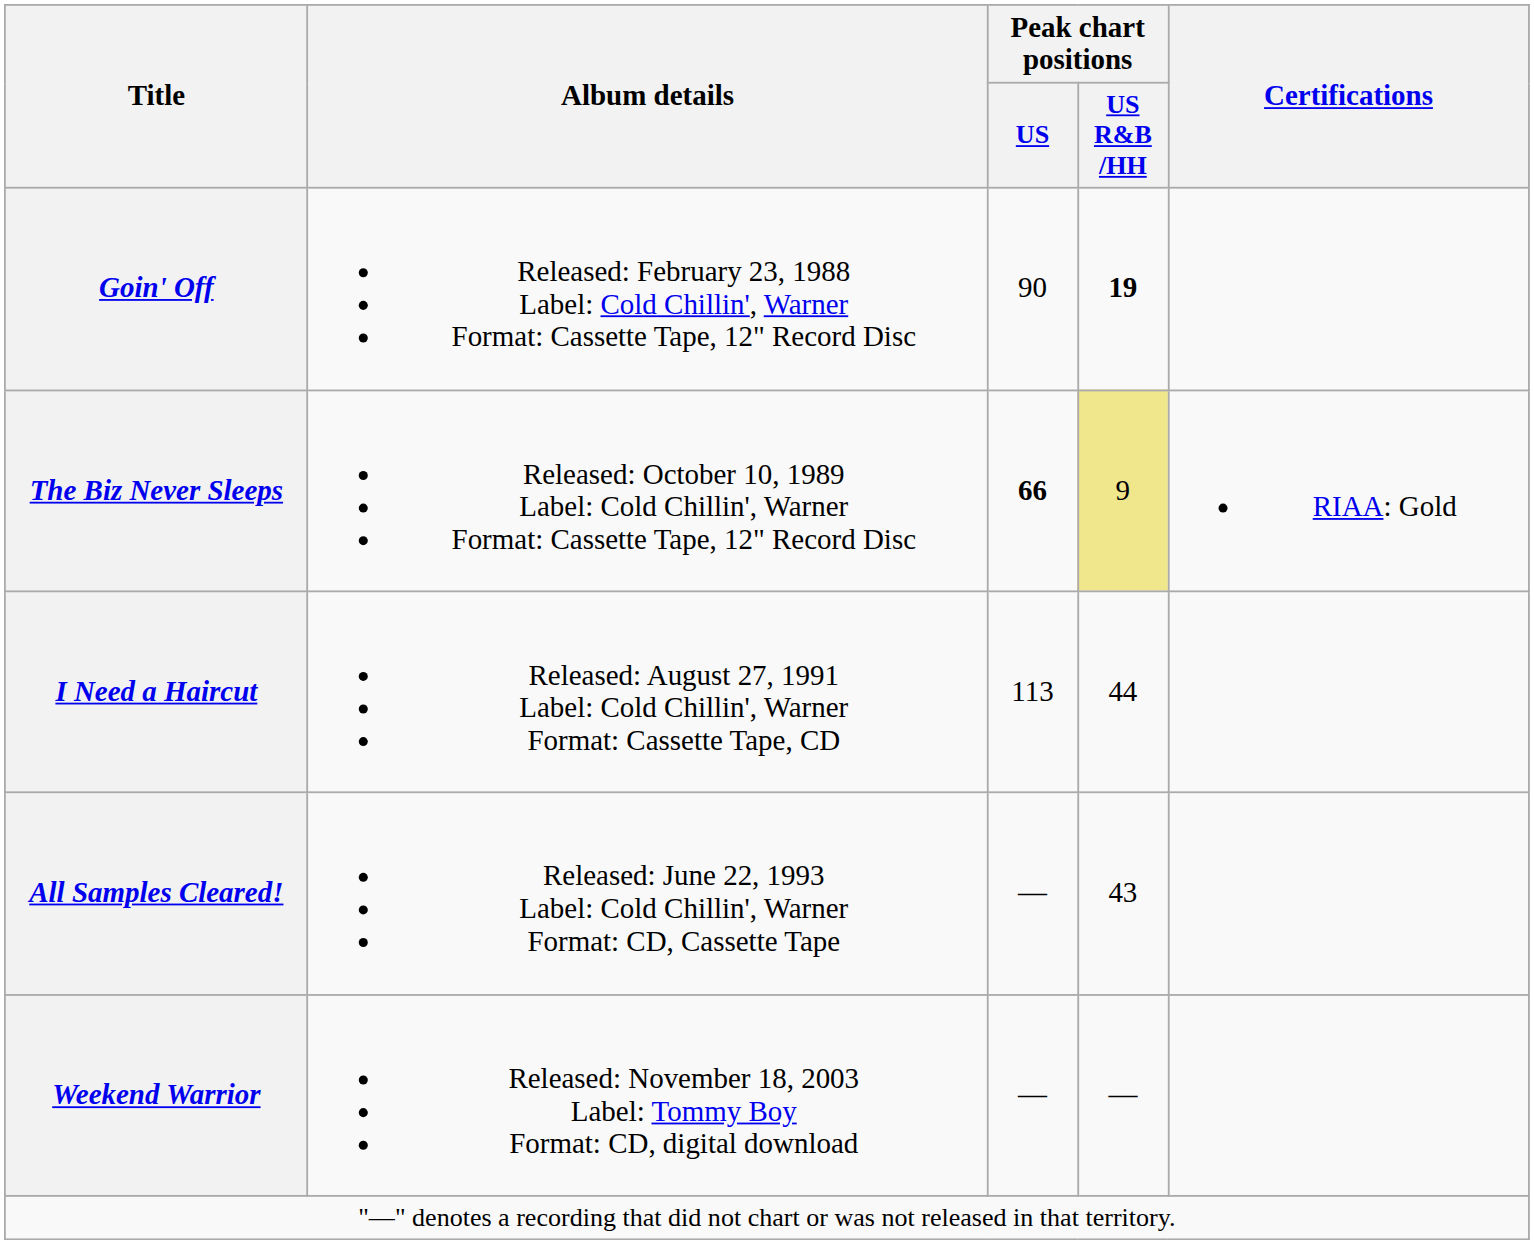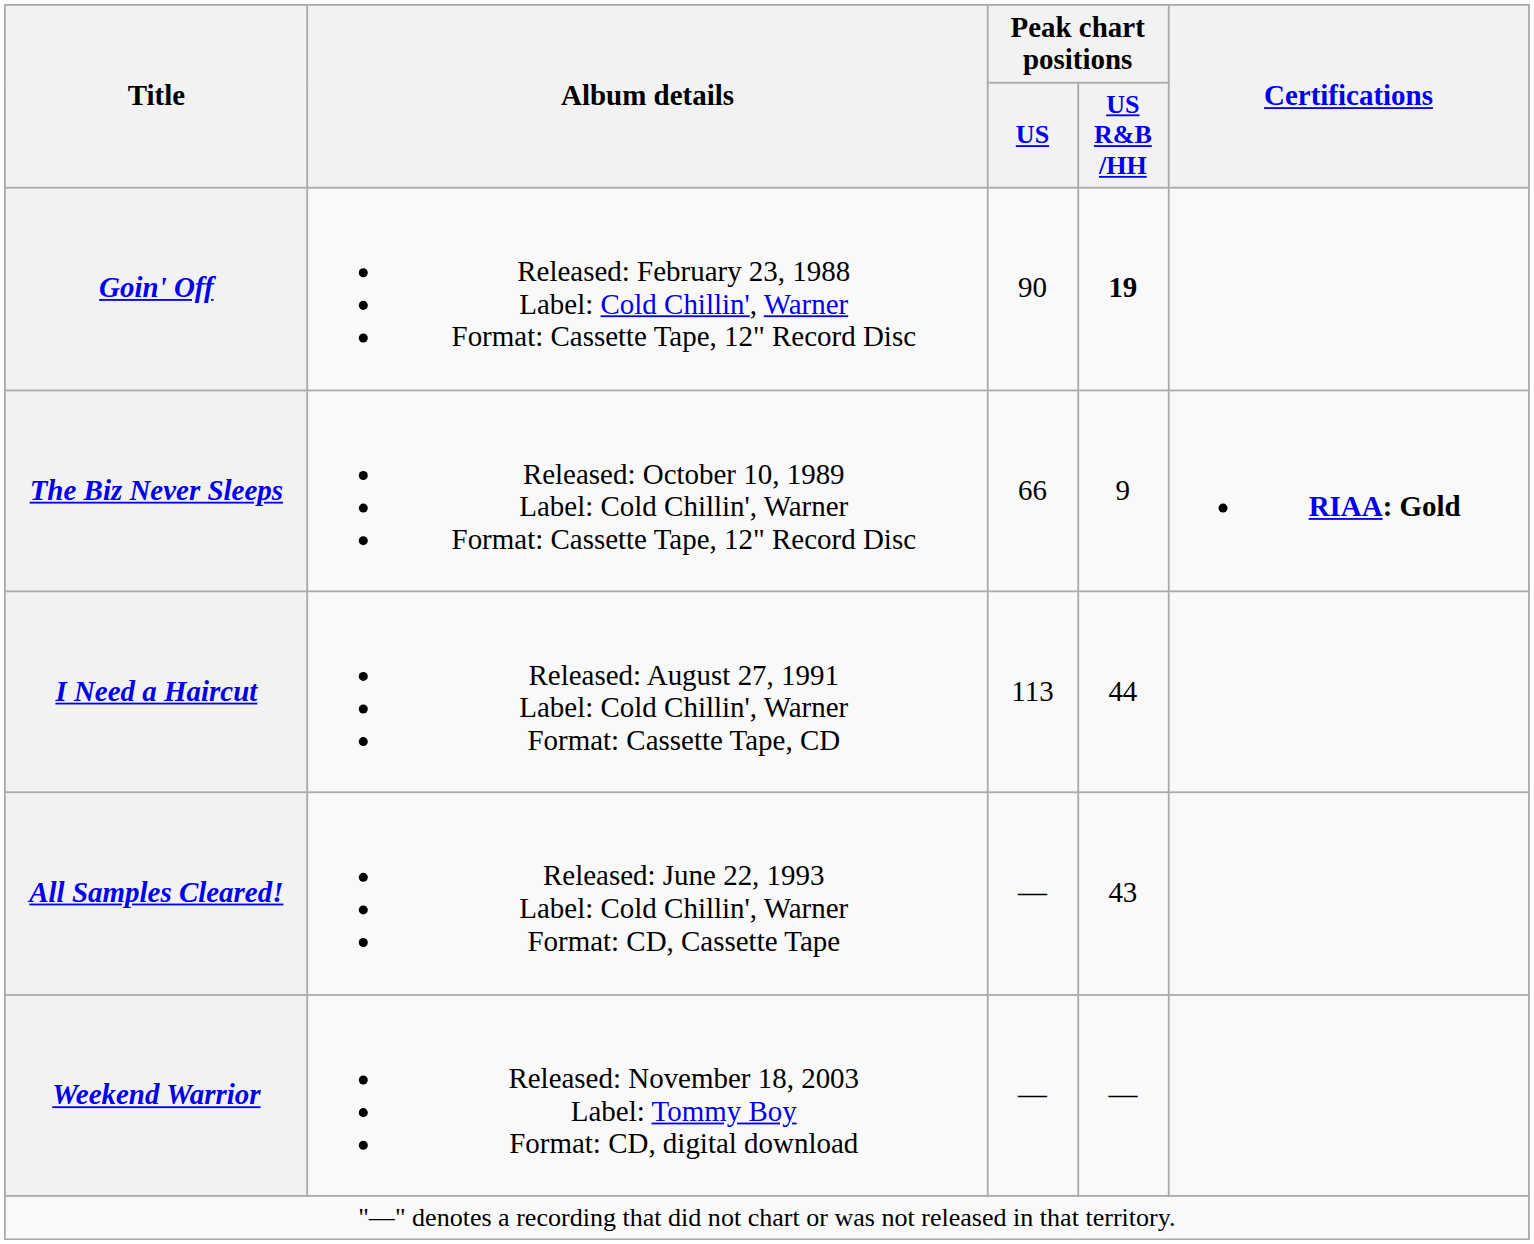(1032, 489) bold -> (1032, 489) normal
(1123, 489) khaki background -> (1123, 489) no background
(1348, 507) normal -> (1348, 507) bold
